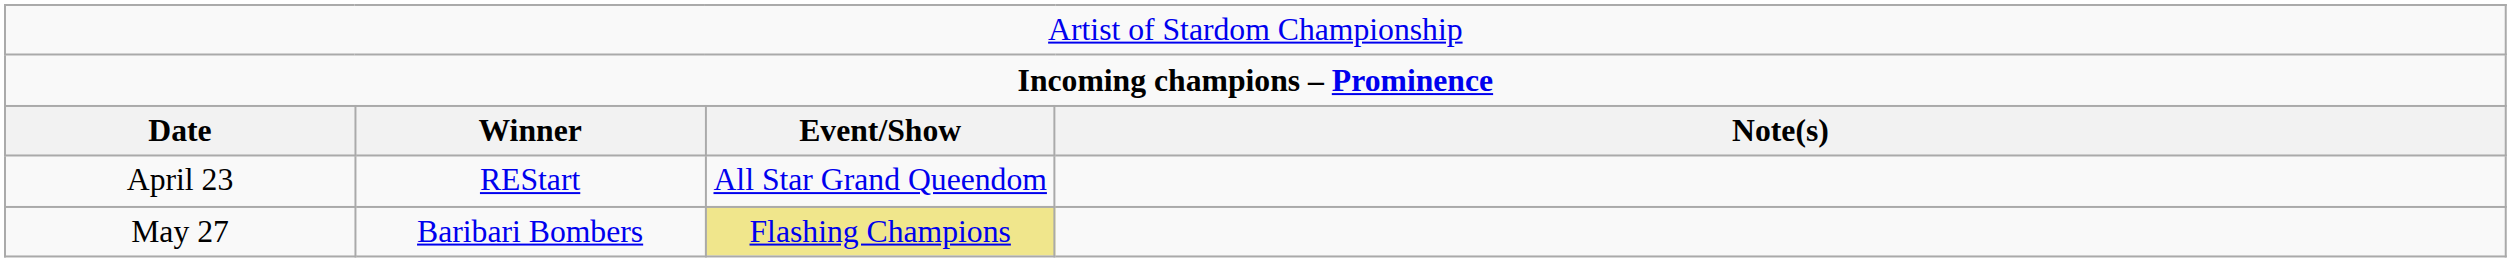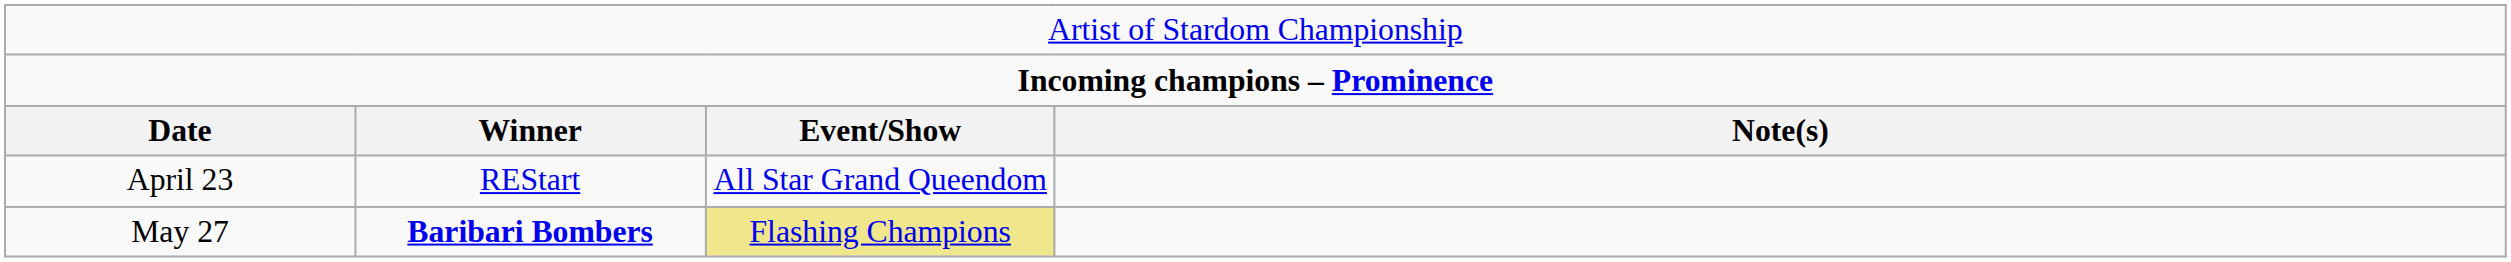(530, 230) normal -> (530, 230) bold
